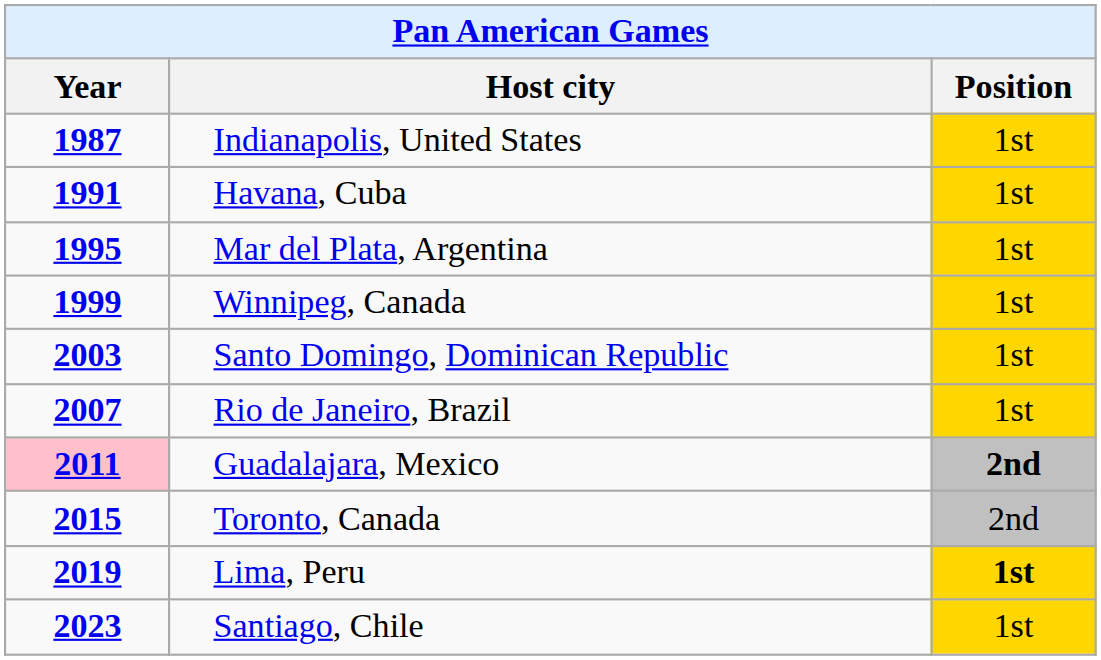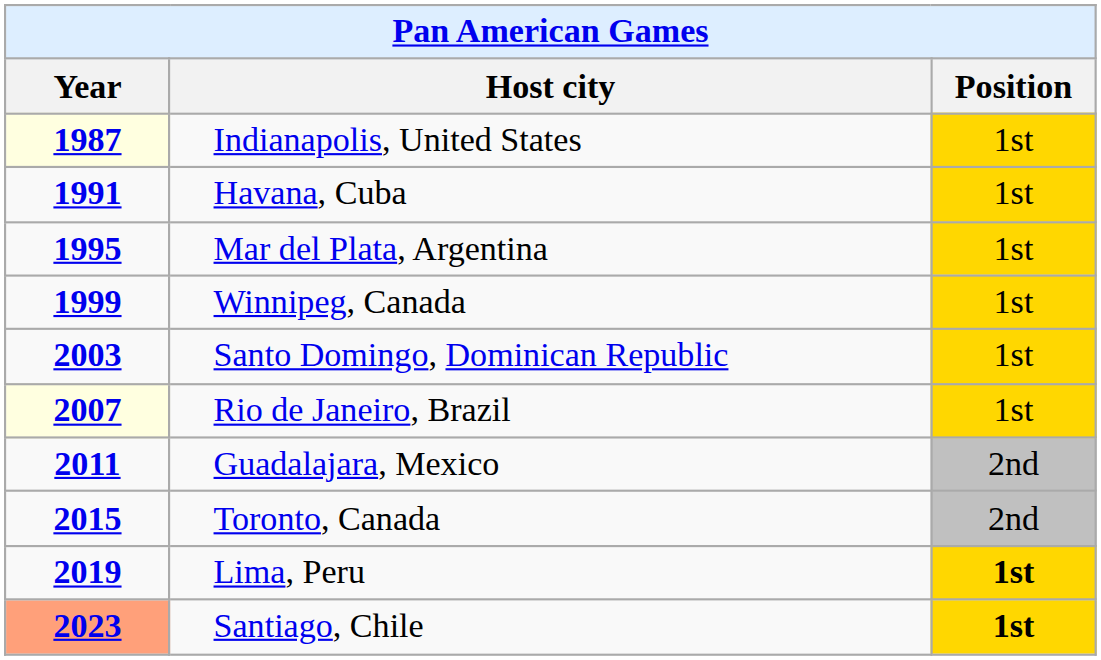(87, 139) no background -> (87, 139) lightyellow background
(87, 409) no background -> (87, 409) lightyellow background
(87, 463) pink background -> (87, 463) no background
(1013, 463) bold -> (1013, 463) normal
(87, 626) no background -> (87, 626) lightsalmon background
(1013, 626) normal -> (1013, 626) bold
